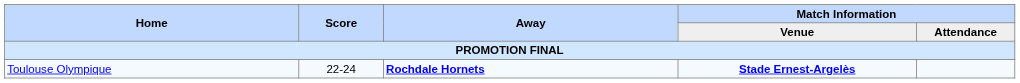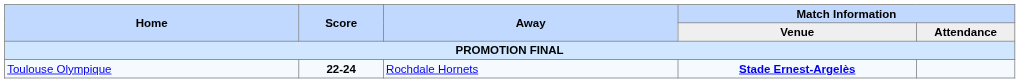(341, 69) normal -> (341, 69) bold
(435, 69) bold -> (432, 69) normal
